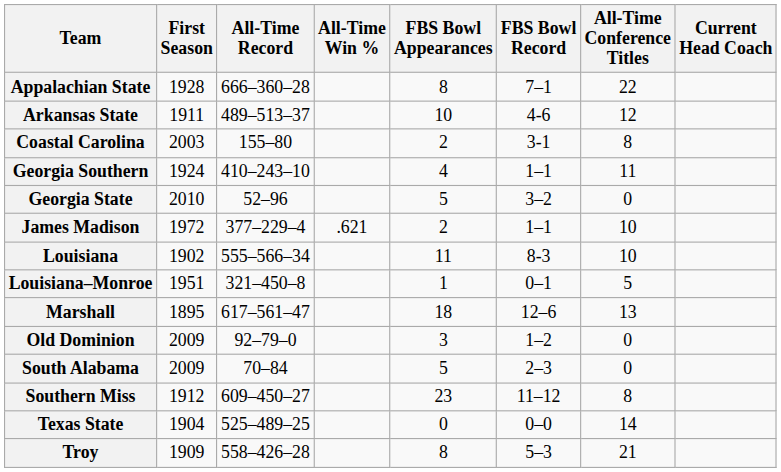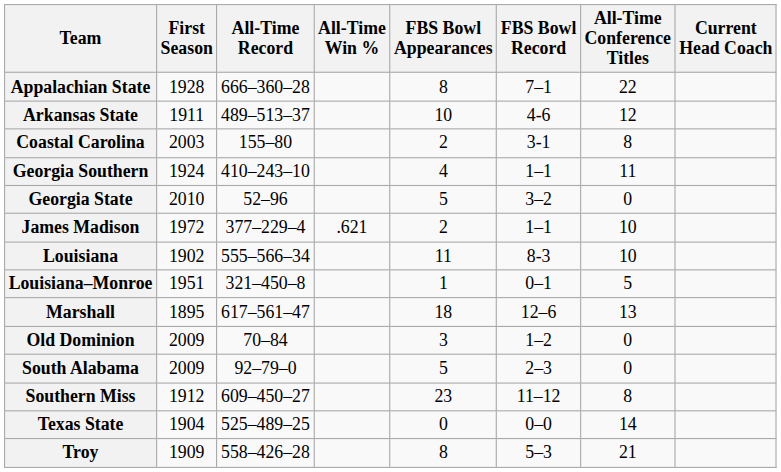(265, 340) 92–79–0 -> (265, 340) 70–84
(265, 368) 70–84 -> (265, 368) 92–79–0
